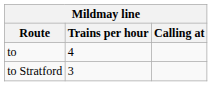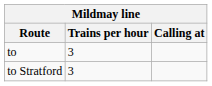(71, 52) 4 -> (71, 52) 3
